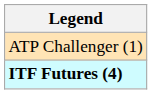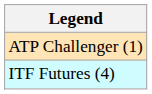(65, 73) bold -> (62, 73) normal
